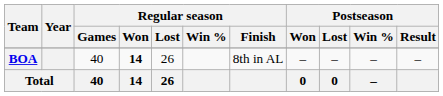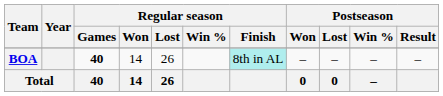(97, 59) normal -> (97, 59) bold
(136, 59) bold -> (136, 59) normal
(258, 59) no background -> (258, 59) paleturquoise background
